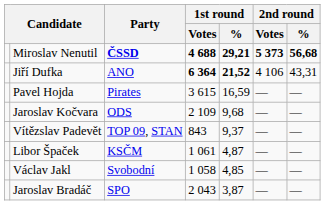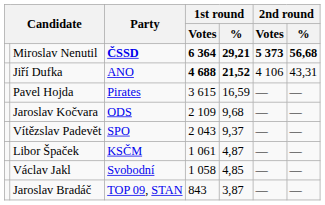(202, 53) 4 688 -> (202, 53) 6 364
(202, 72) 6 364 -> (202, 72) 4 688
(145, 131) TOP 09, STAN -> (118, 131) SPO
(197, 131) 843 -> (202, 131) 2 043
(118, 190) SPO -> (145, 190) TOP 09, STAN
(202, 190) 2 043 -> (197, 190) 843
